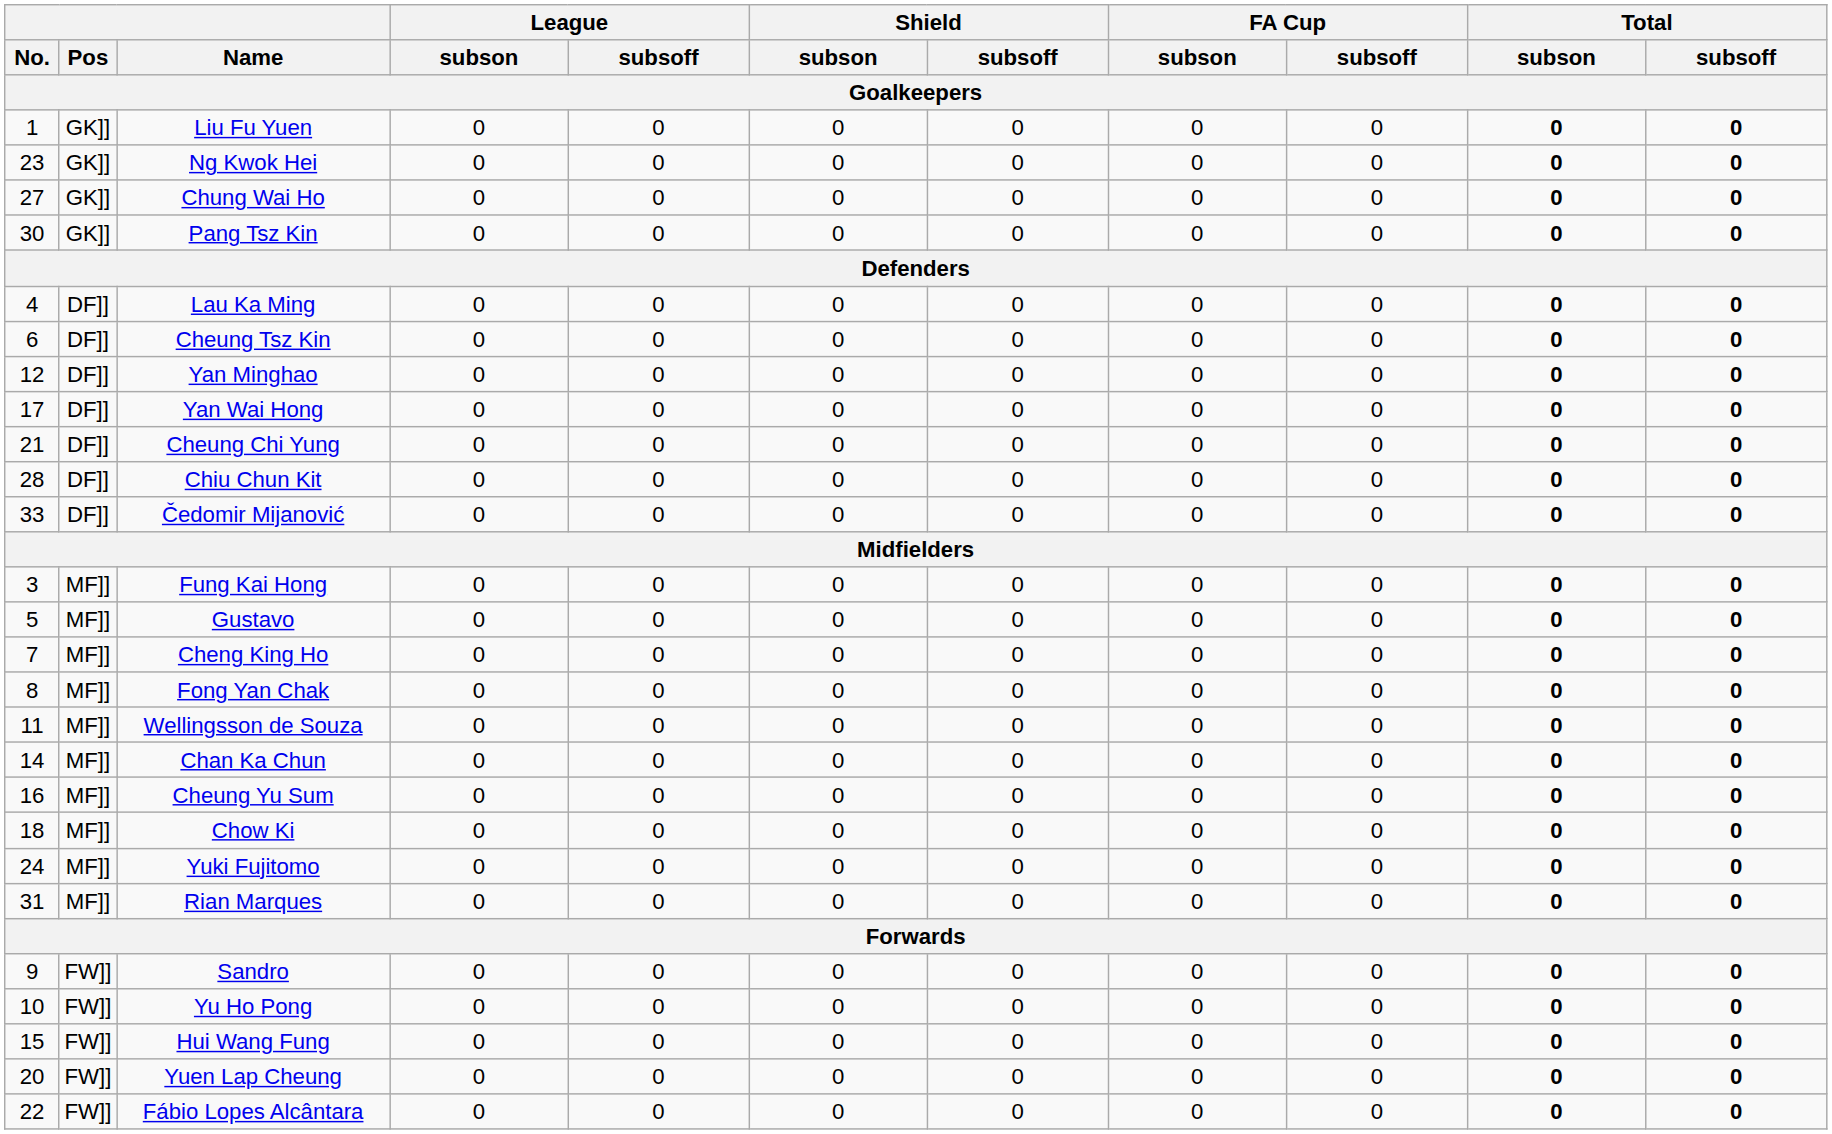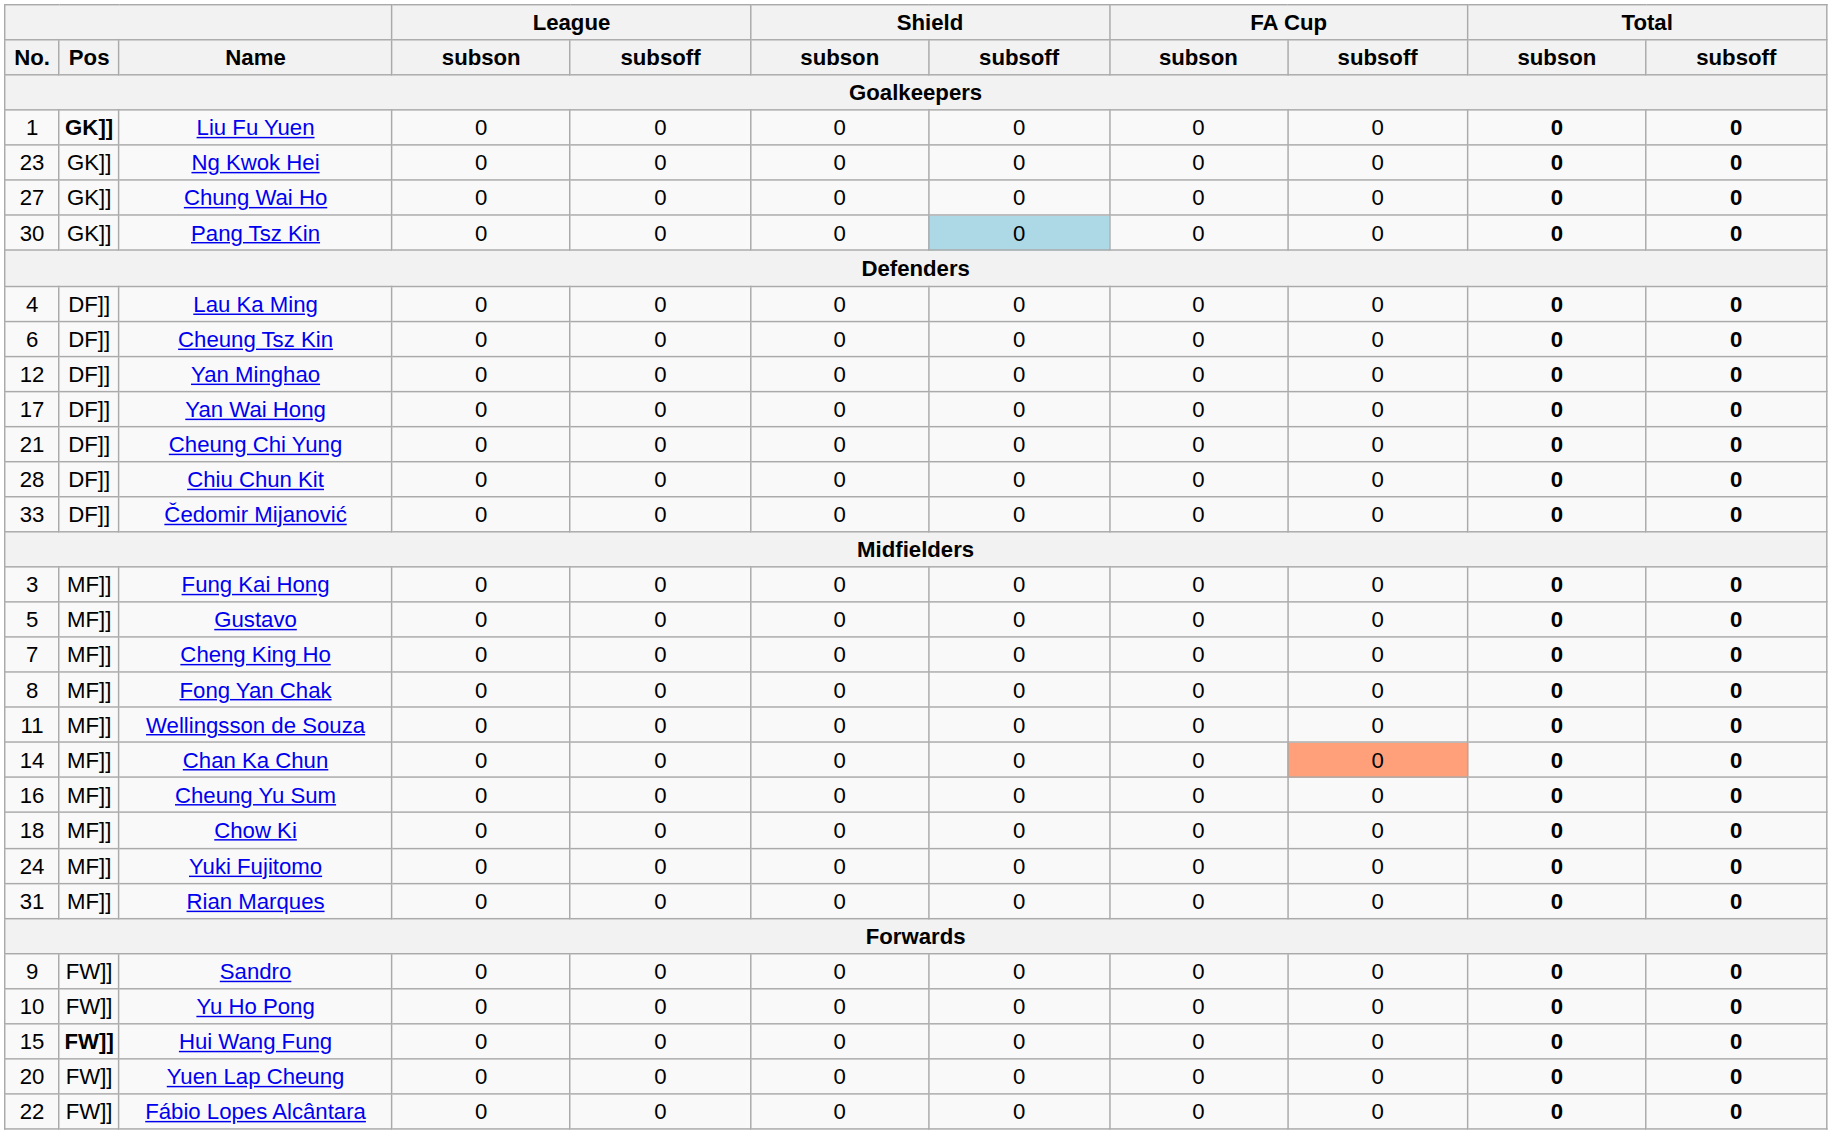(88, 128) normal -> (89, 128) bold
(1018, 233) no background -> (1019, 233) lightblue background
(1377, 760) no background -> (1378, 760) lightsalmon background
(88, 1041) normal -> (89, 1041) bold
